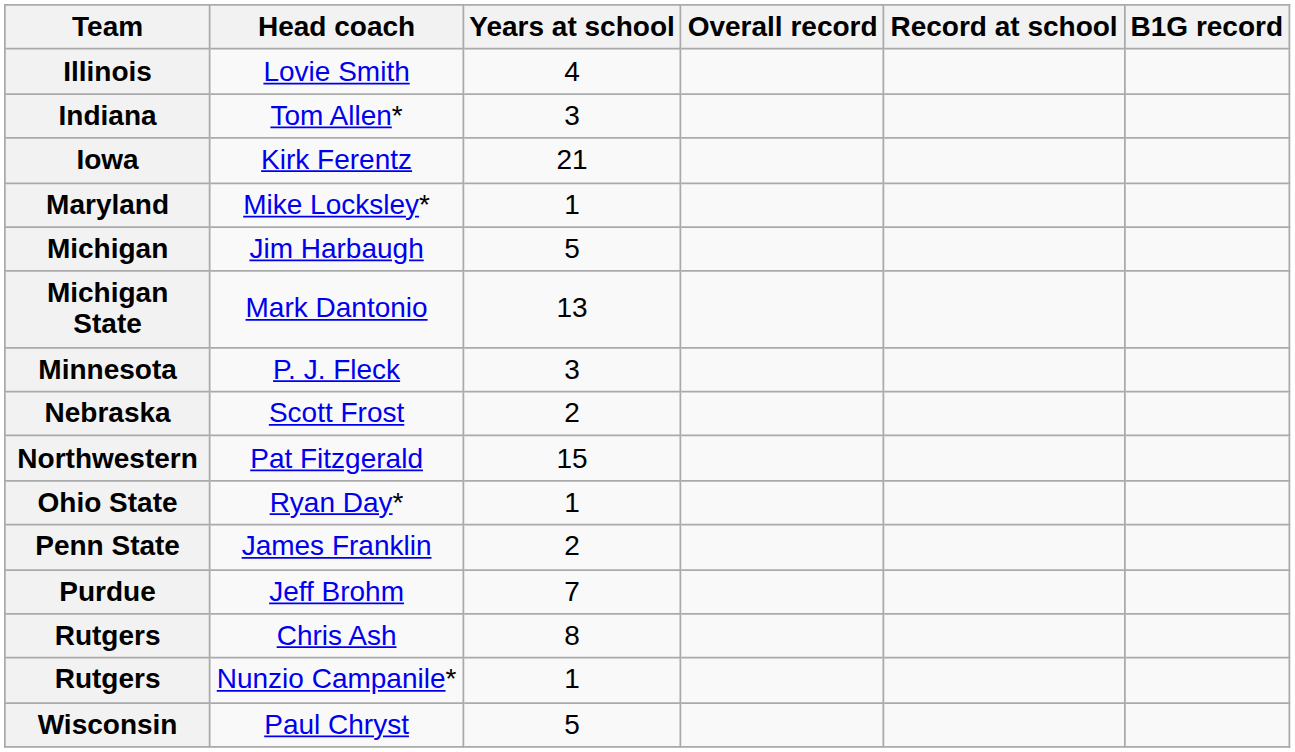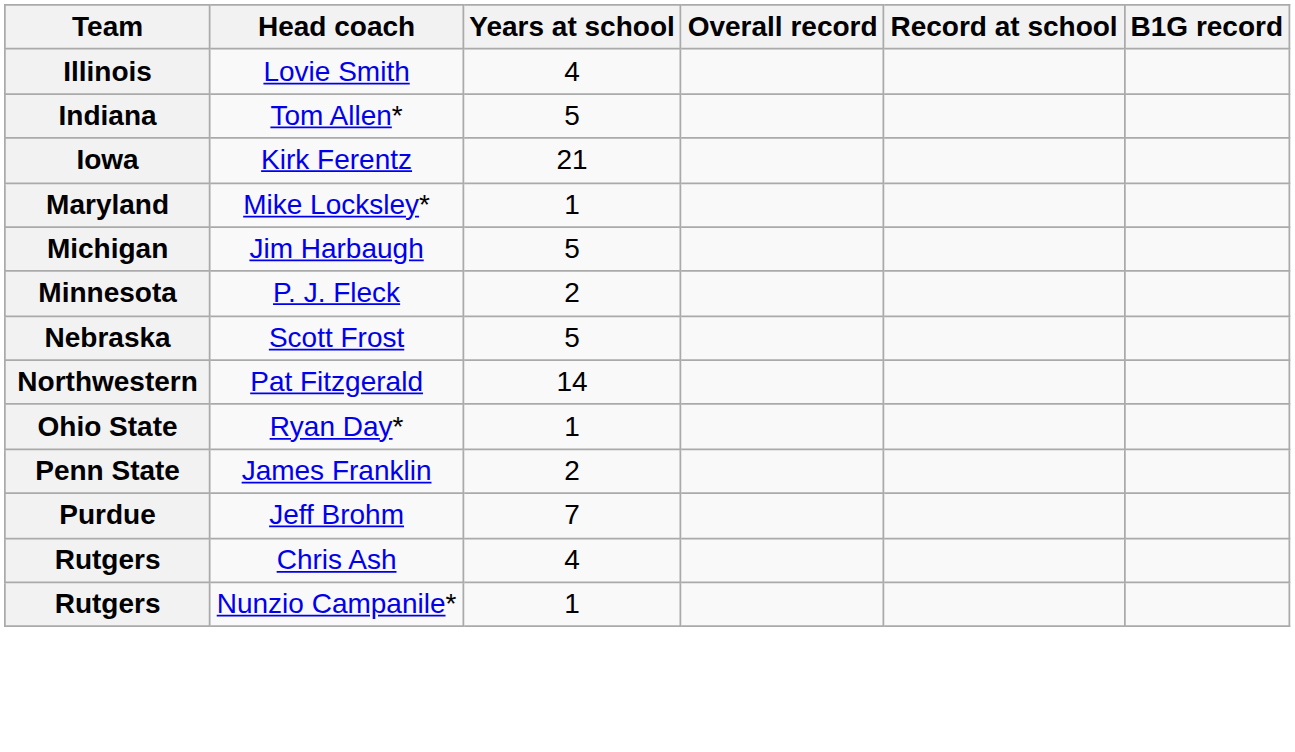(572, 115) 3 -> (572, 115) 5
- row: (108, 308)
(572, 369) 3 -> (572, 293) 2
(572, 413) 2 -> (572, 337) 5
(572, 457) 15 -> (572, 381) 14
(572, 635) 8 -> (572, 559) 4
- row: (108, 724)
